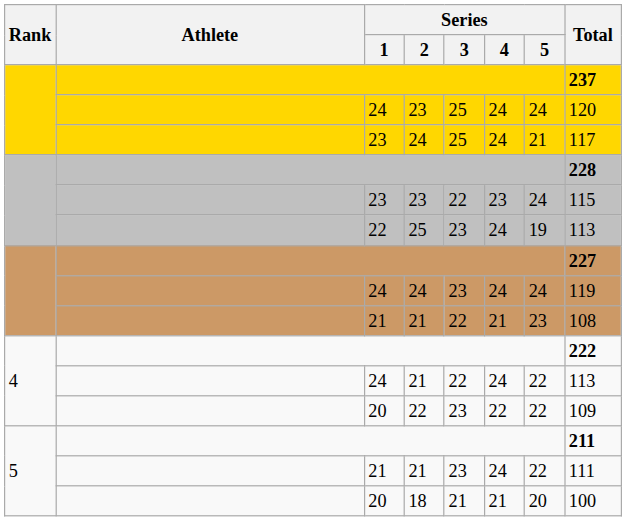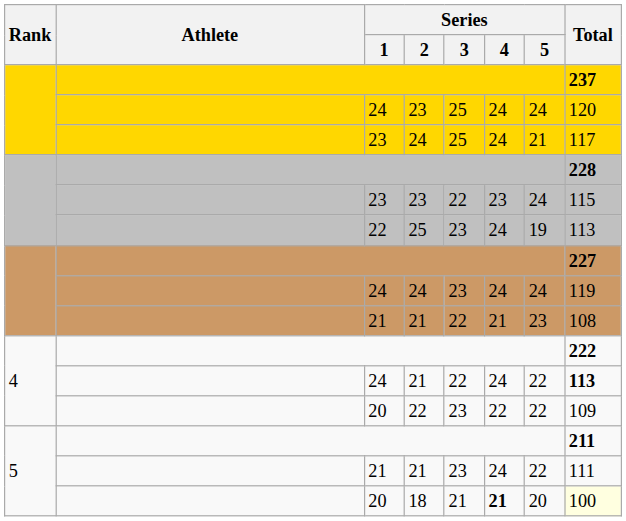(582, 380) normal -> (582, 380) bold
(498, 500) normal -> (498, 500) bold
(582, 500) no background -> (582, 500) lightyellow background
